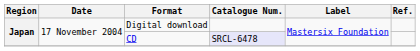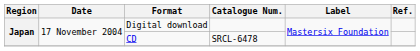(235, 39) lavender background -> (235, 39) no background
